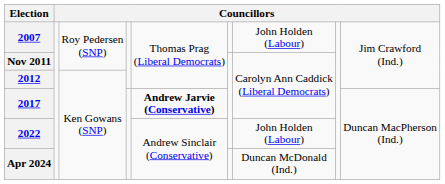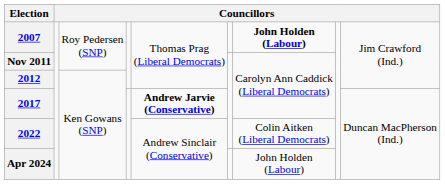(284, 37) normal -> (284, 37) bold
(284, 133) John Holden (Labour) -> (284, 133) Colin Aitken (Liberal Democrats)
(284, 164) Duncan McDonald (Ind.) -> (284, 164) John Holden (Labour)
